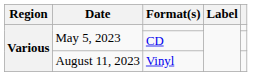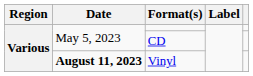(98, 61) normal -> (99, 61) bold
